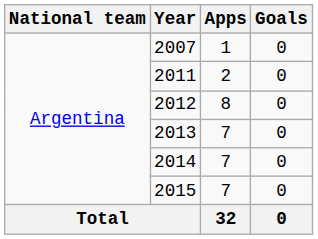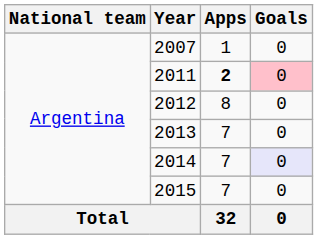(226, 76) normal -> (226, 76) bold
(281, 76) no background -> (281, 76) pink background
(281, 162) no background -> (281, 162) lavender background
